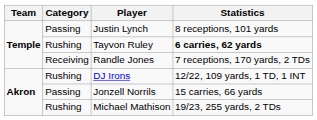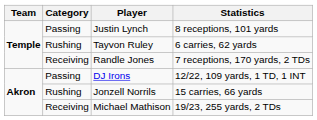(218, 44) bold -> (216, 44) normal
(63, 76) Rushing -> (63, 76) Passing
(63, 91) Passing -> (63, 91) Rushing
(63, 107) Rushing -> (67, 107) Receiving
